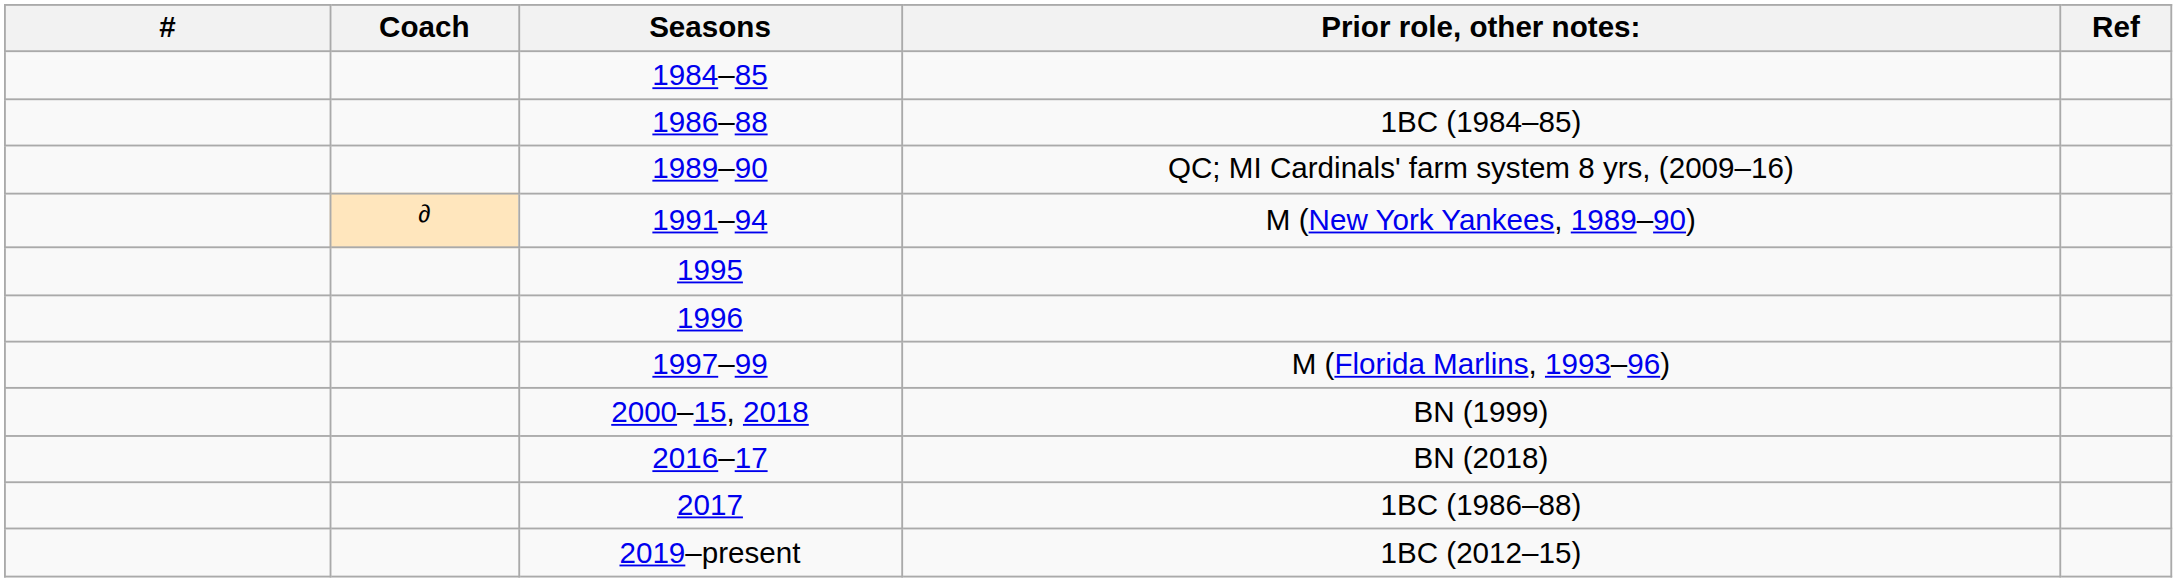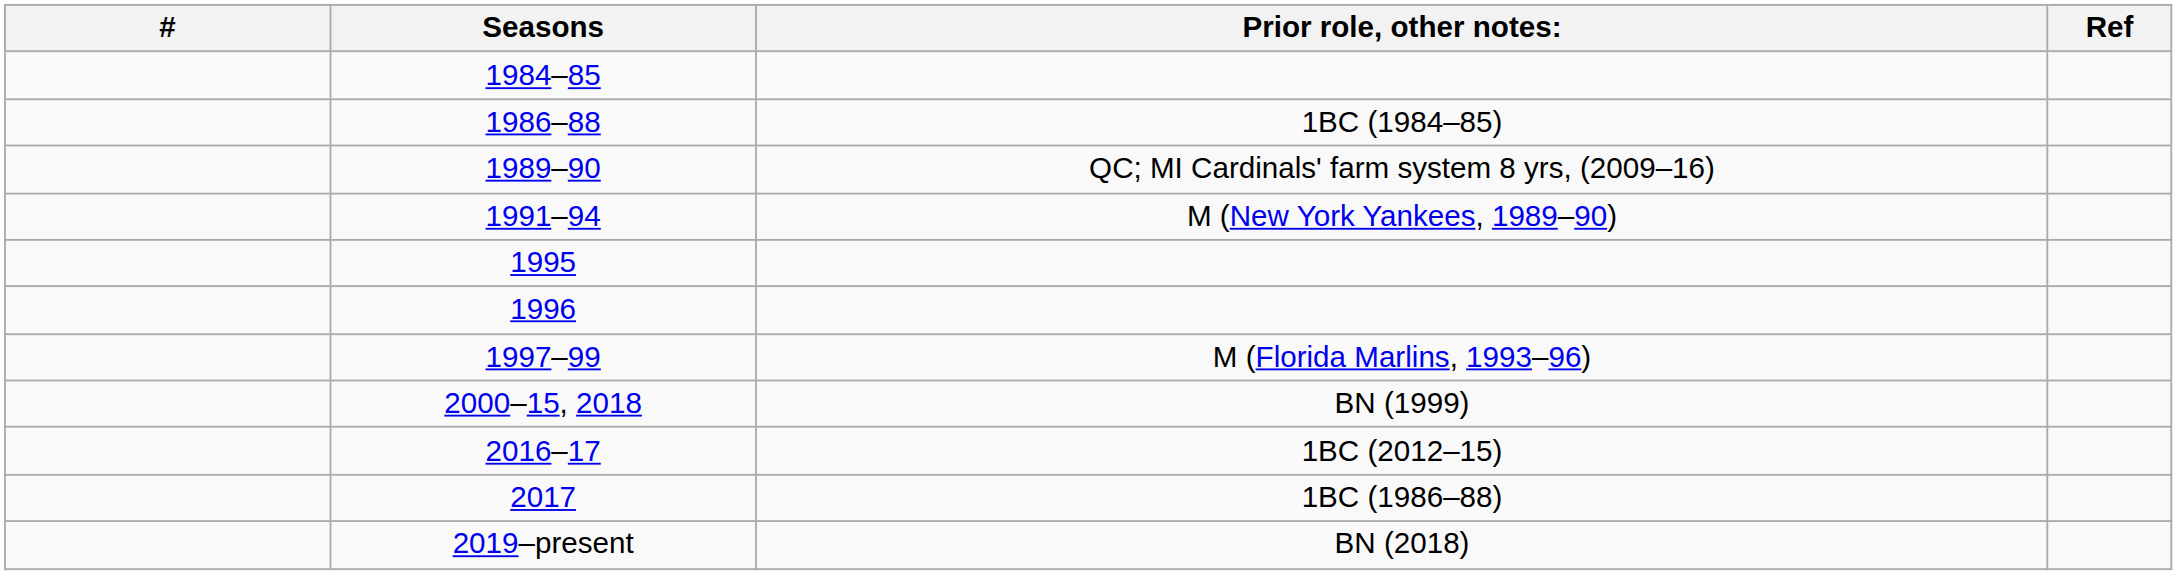- column: (424, 27)
(1481, 458) BN (2018) -> (1402, 450) 1BC (2012–15)
(1481, 552) 1BC (2012–15) -> (1402, 544) BN (2018)
